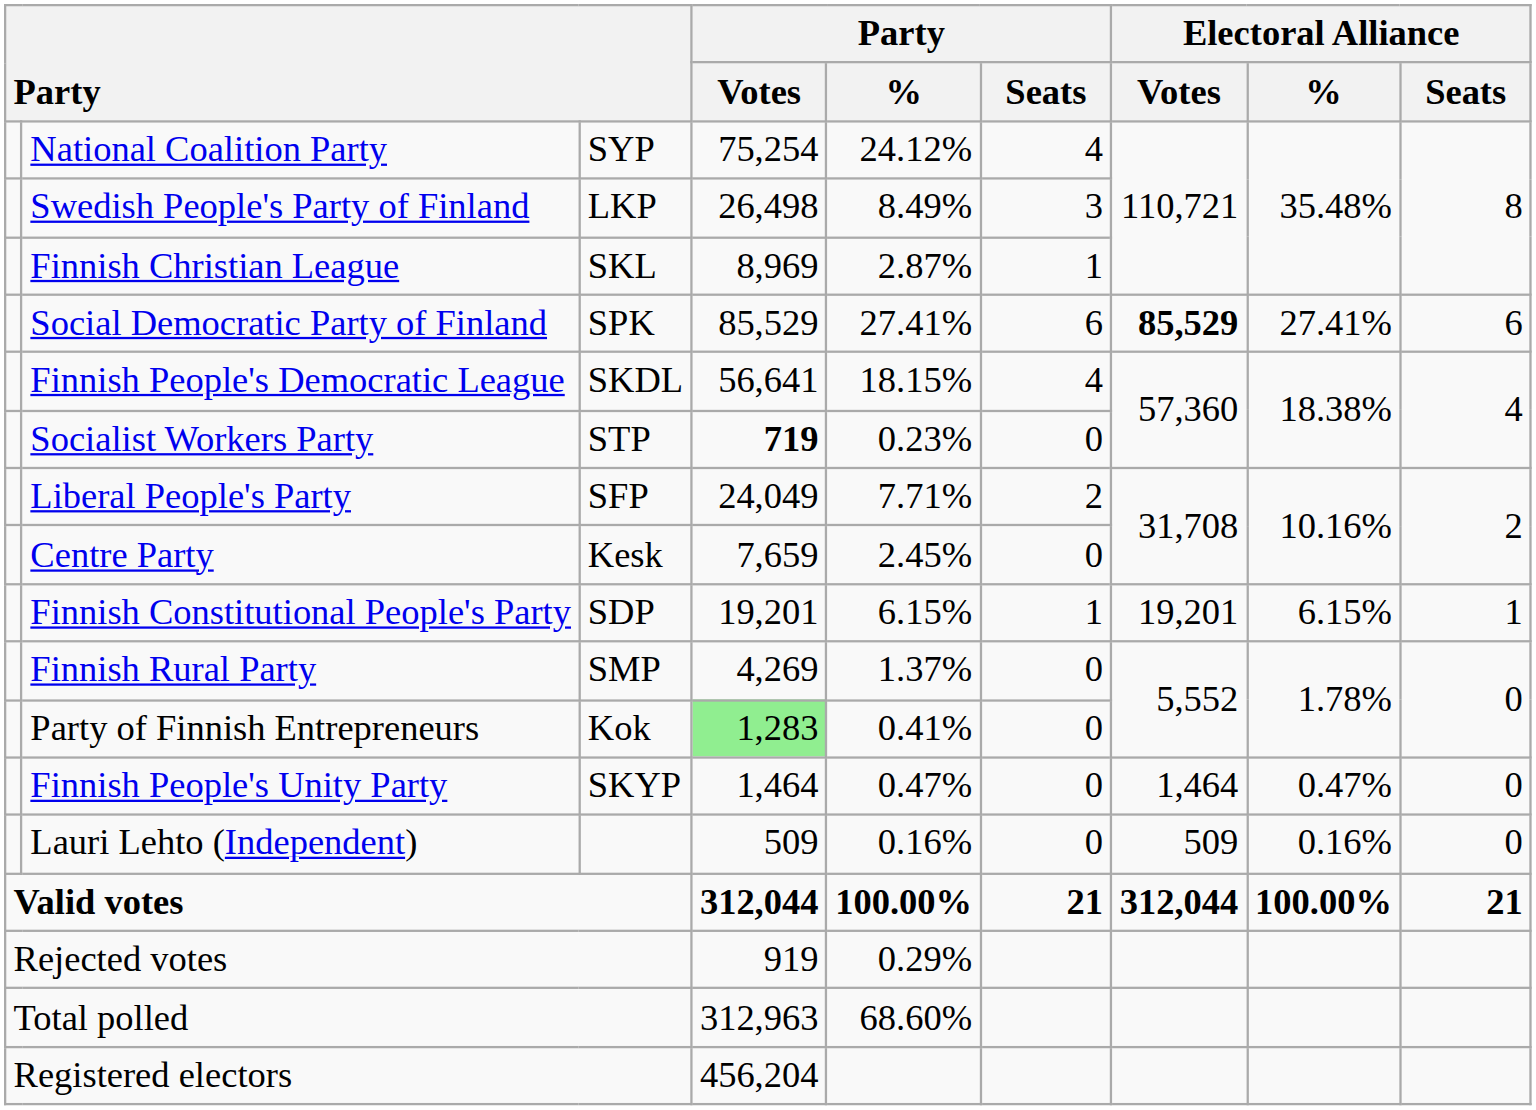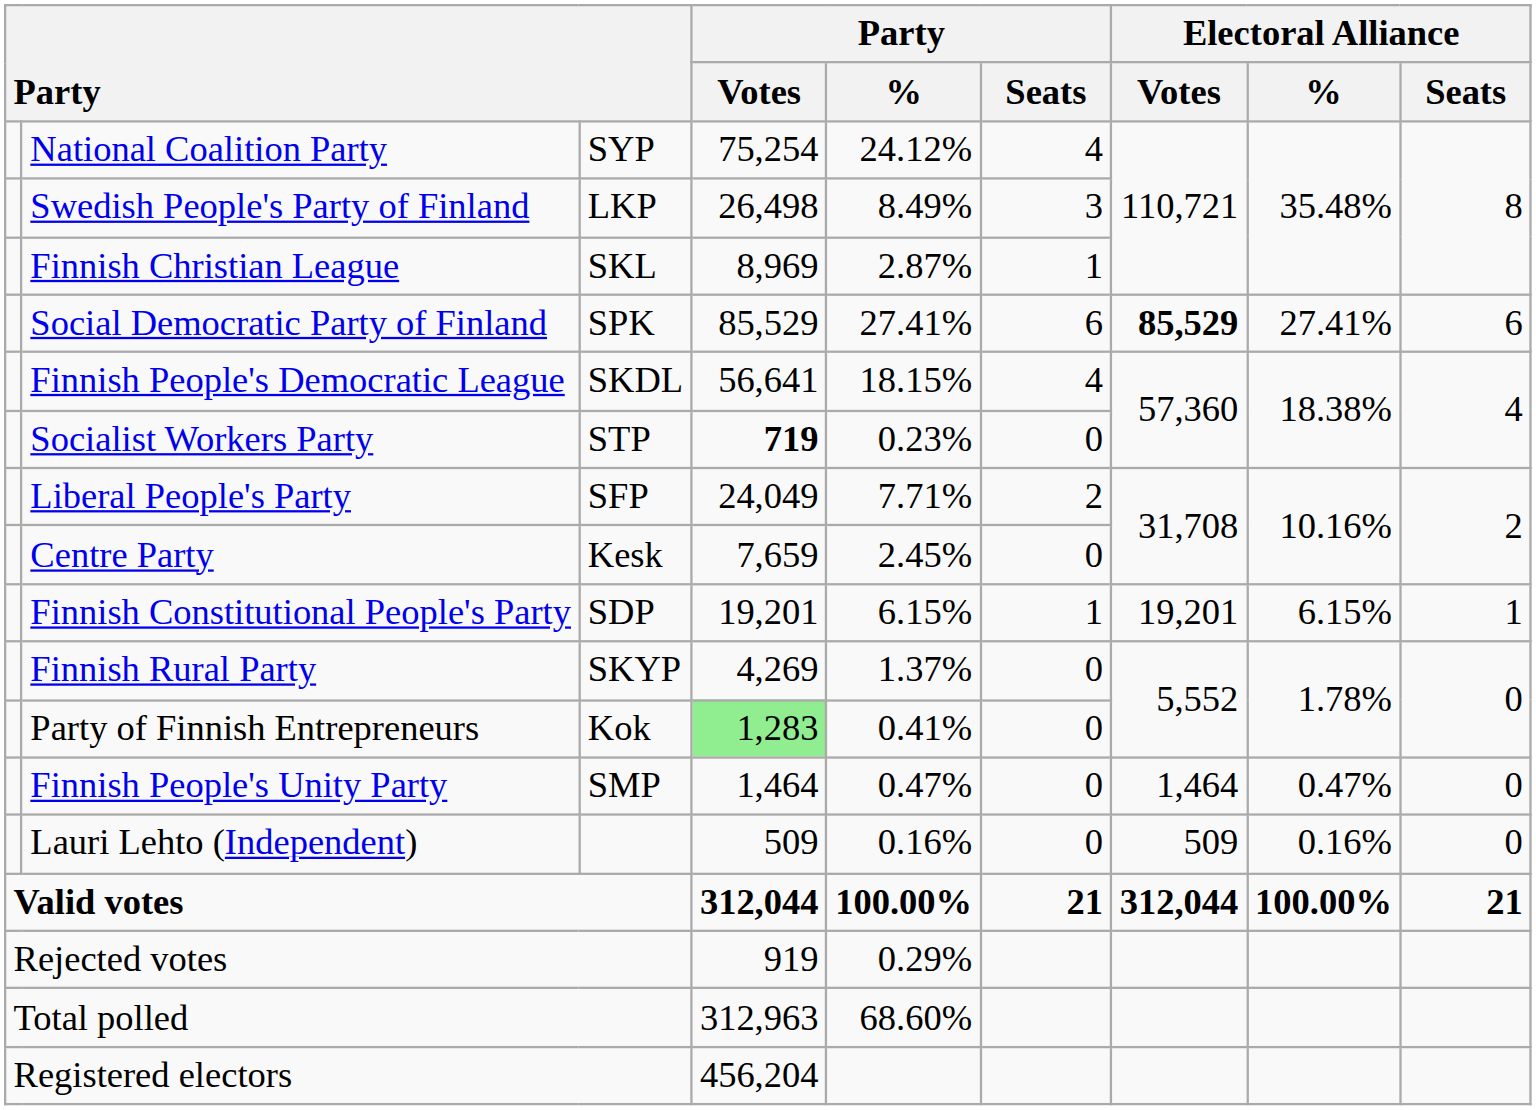(624, 669) SMP -> (634, 669) SKYP
(634, 785) SKYP -> (624, 785) SMP
